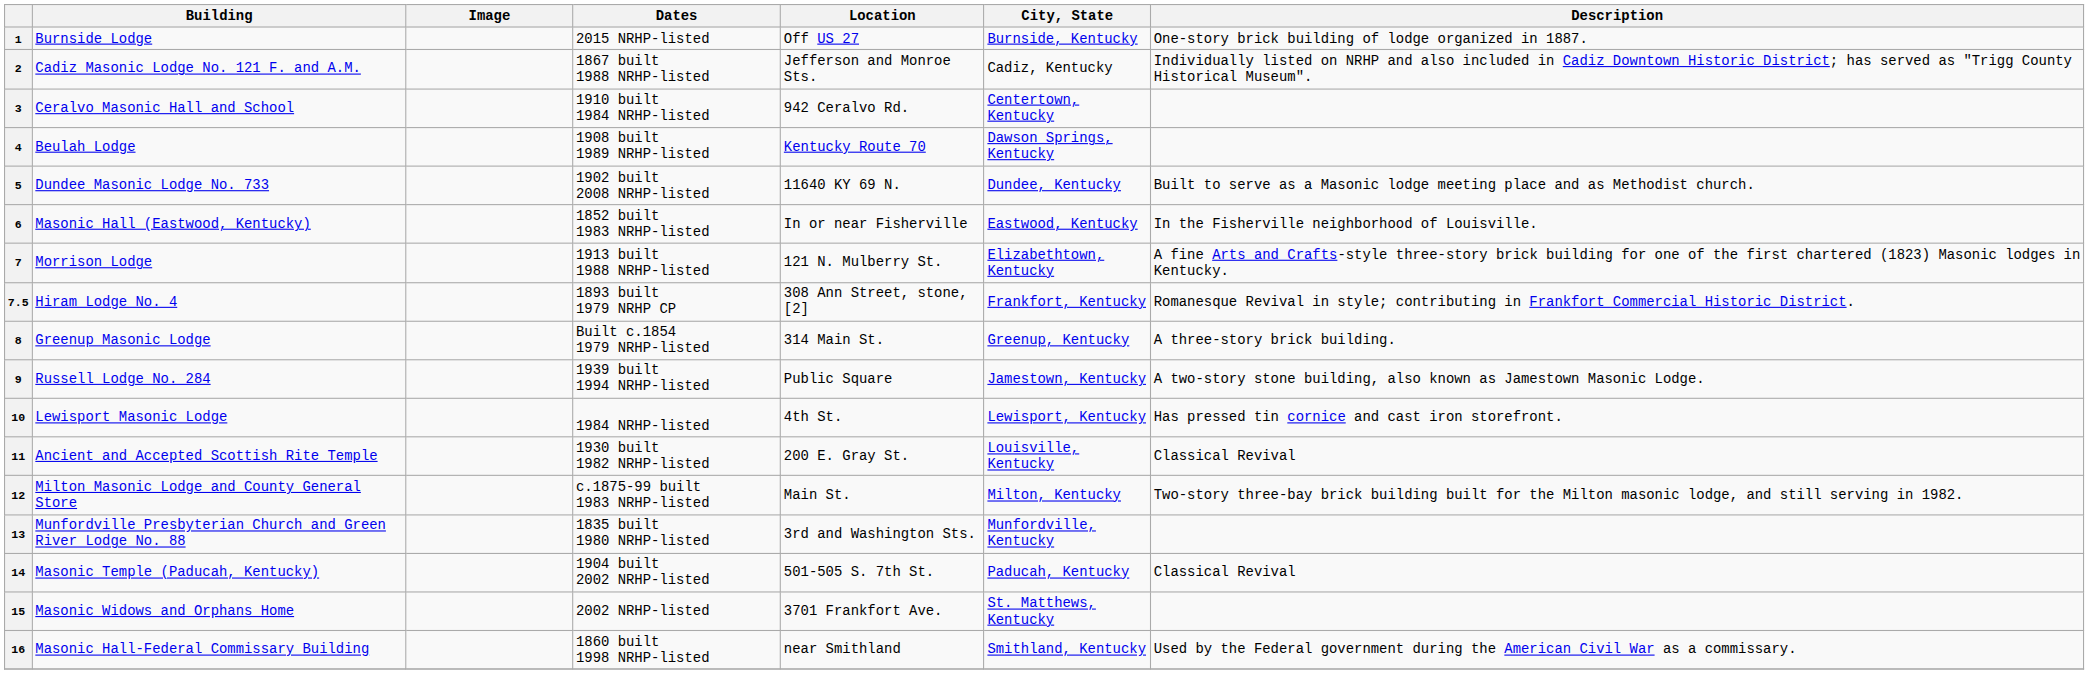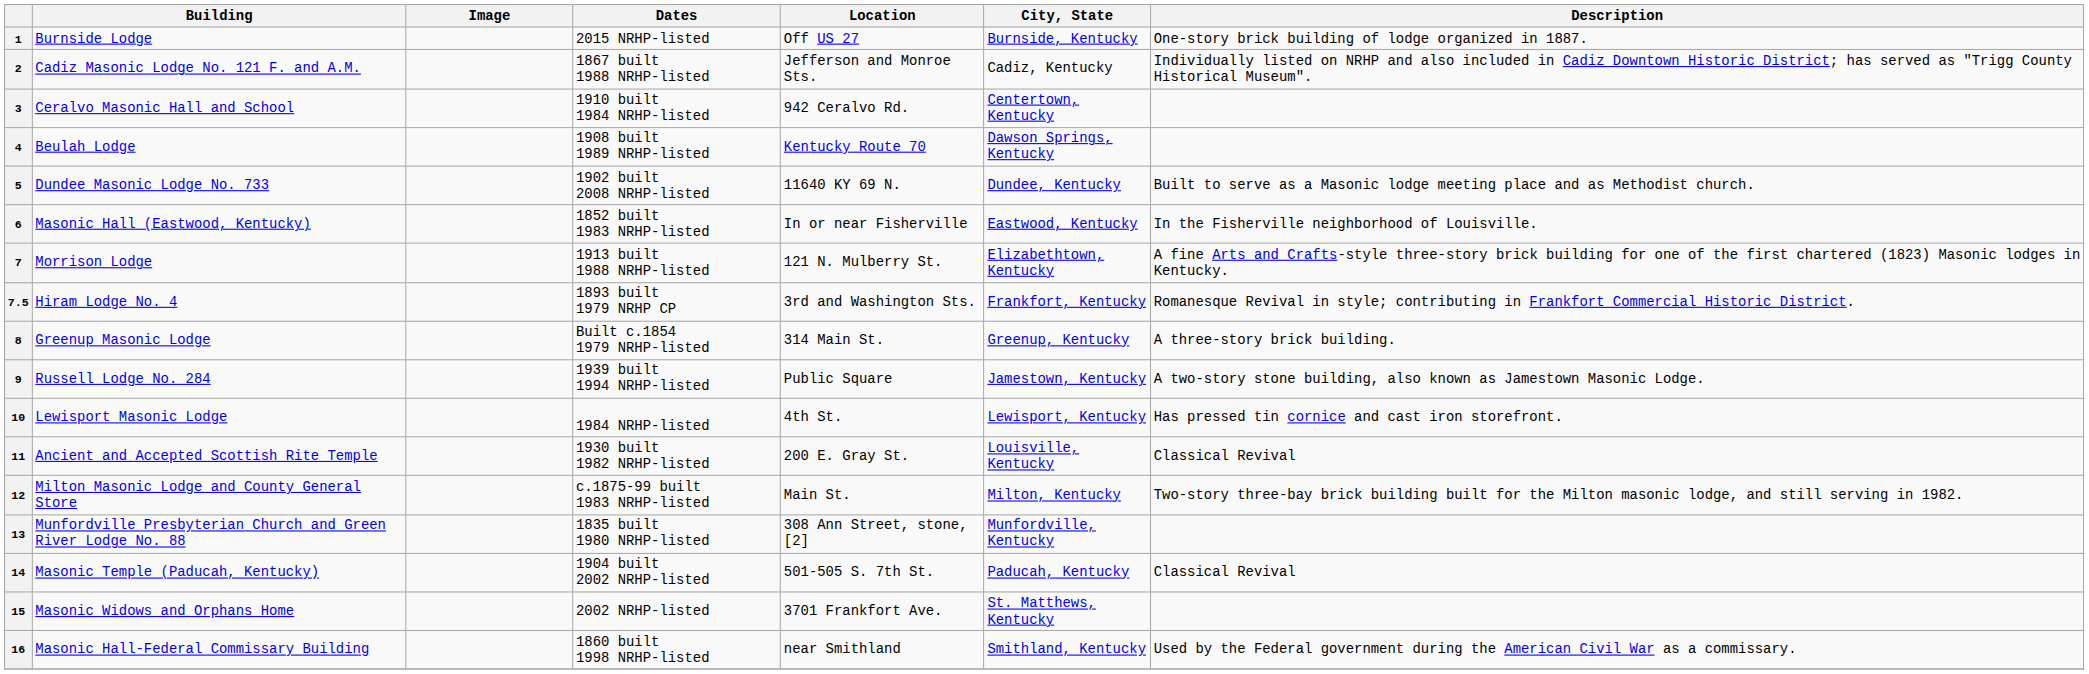(876, 302) 308 Ann Street, stone, [2] -> (880, 302) 3rd and Washington Sts.
(880, 534) 3rd and Washington Sts. -> (876, 534) 308 Ann Street, stone, [2]
